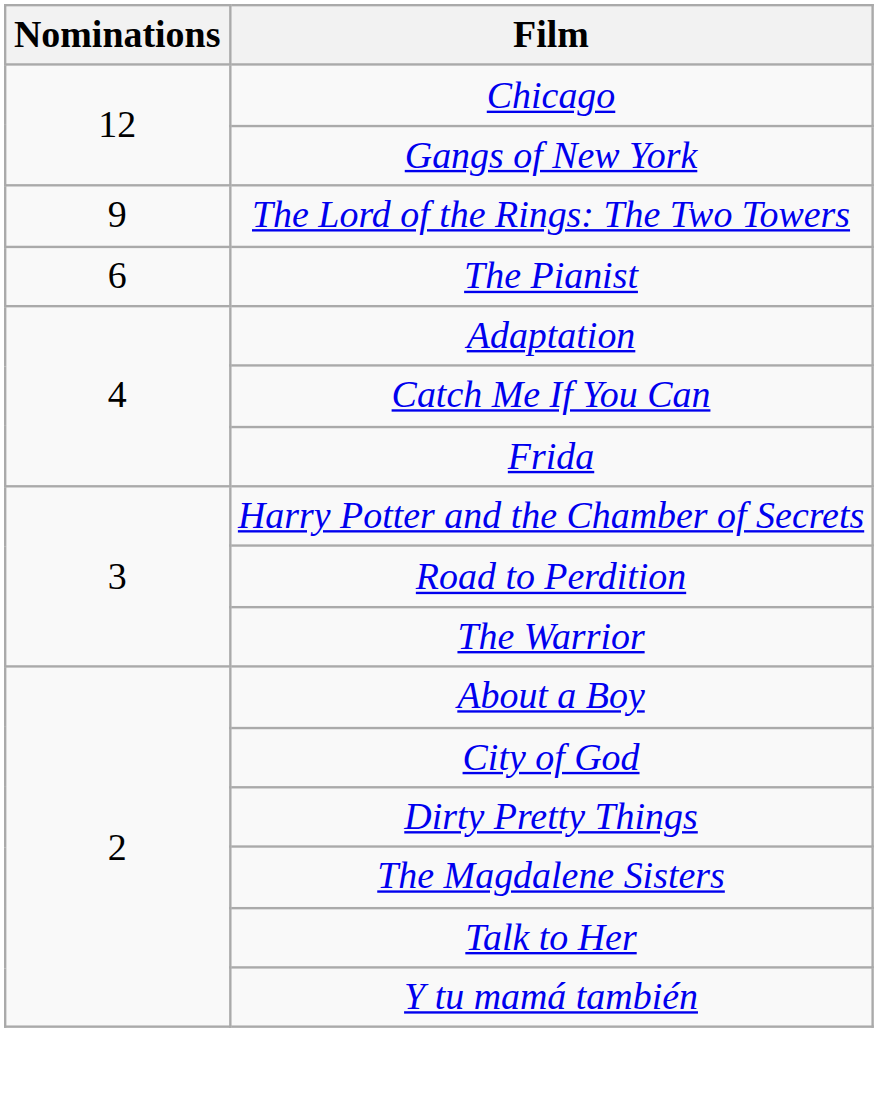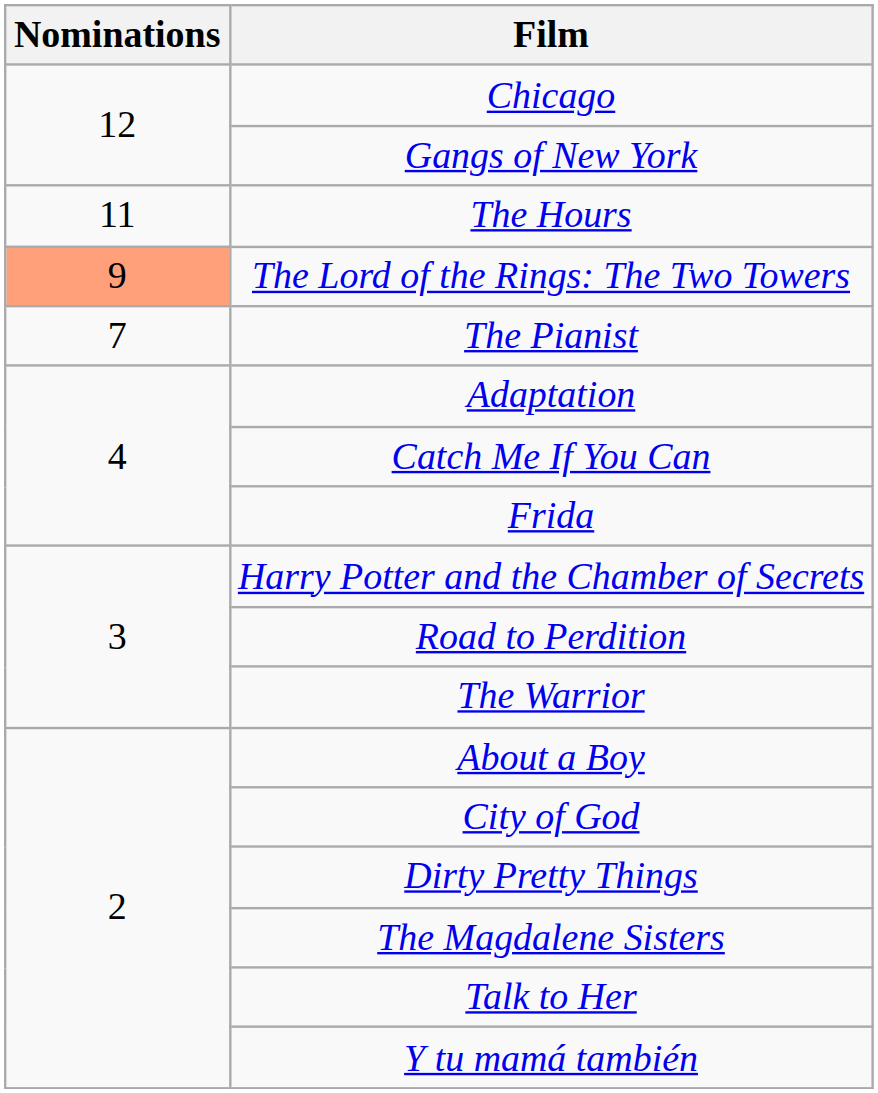+ row: (551, 214)
(117, 214) no background -> (117, 275) lightsalmon background
(117, 275) 6 -> (117, 335) 7
